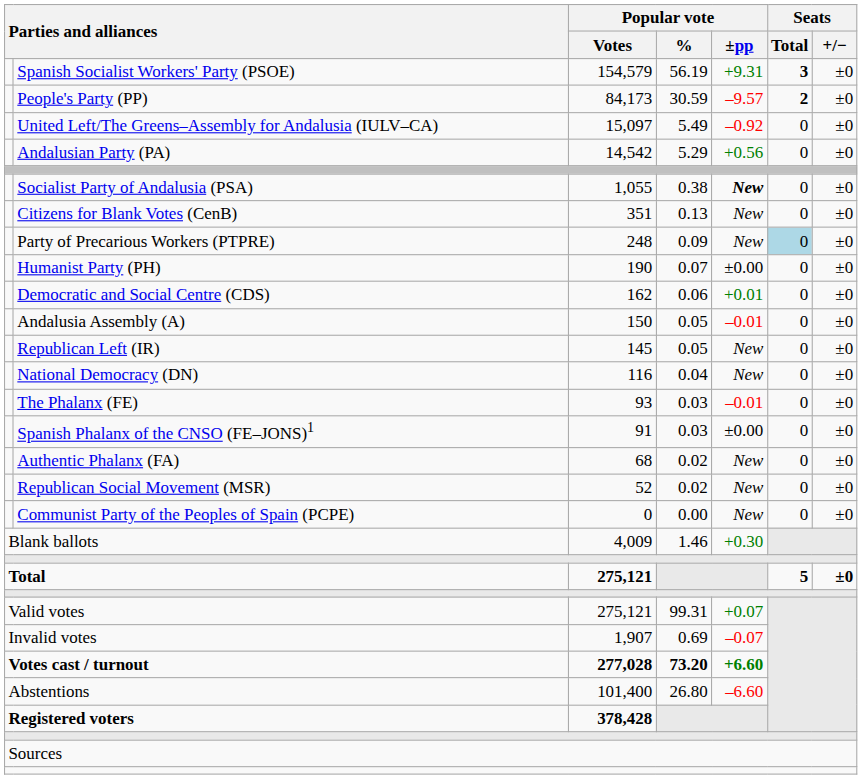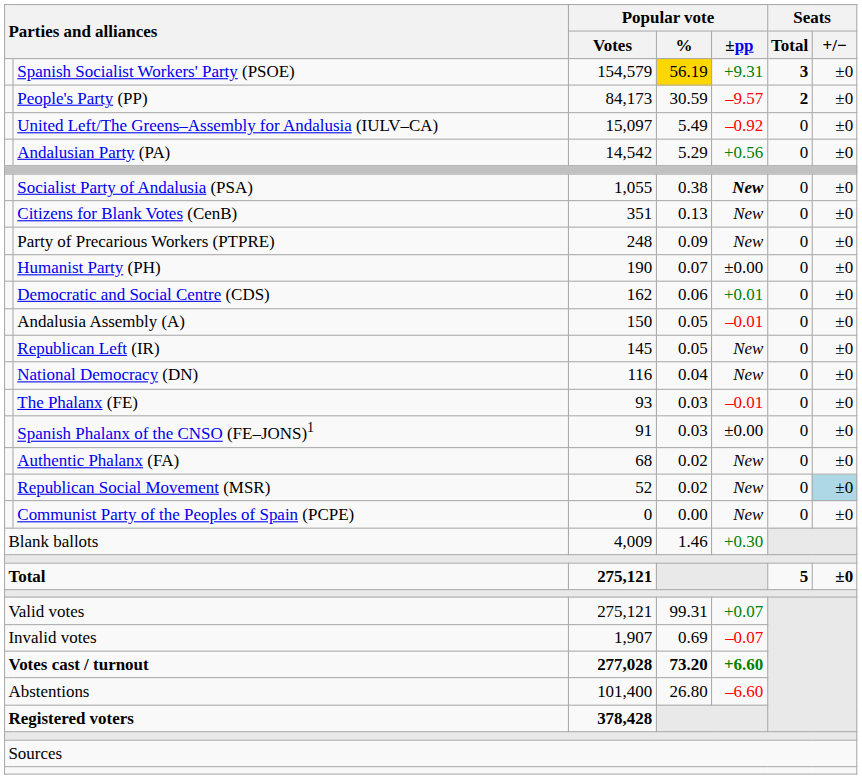(689, 71) no background -> (689, 71) gold background
(804, 240) lightblue background -> (804, 240) no background
(844, 487) no background -> (844, 487) lightblue background
